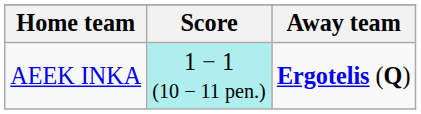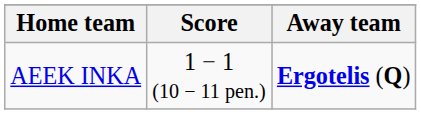(209, 75) paleturquoise background -> (209, 75) no background
